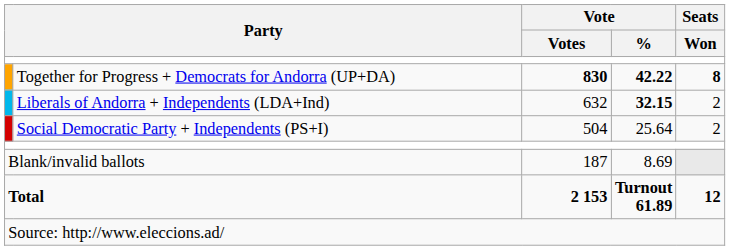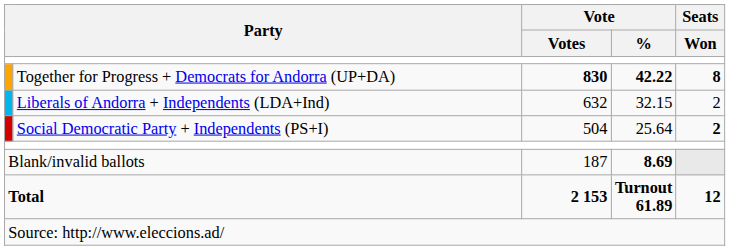(654, 102) bold -> (654, 102) normal
(717, 128) normal -> (717, 128) bold
(658, 161) normal -> (658, 161) bold
